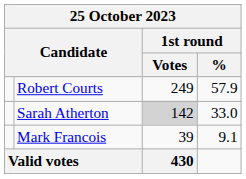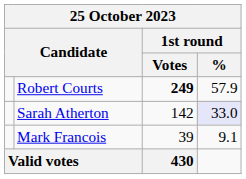(182, 88) normal -> (182, 88) bold
(182, 112) lightgrey background -> (182, 112) no background
(224, 112) no background -> (224, 112) lavender background
